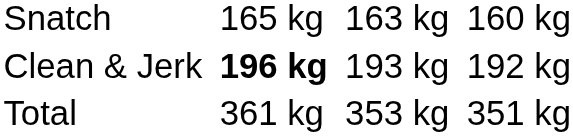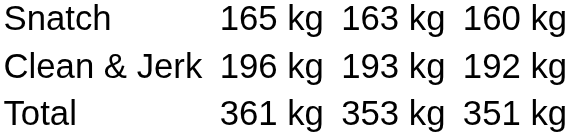(274, 66) bold -> (272, 66) normal
